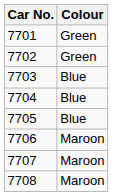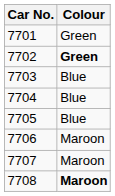(78, 56) normal -> (79, 56) bold
(82, 181) normal -> (84, 181) bold
